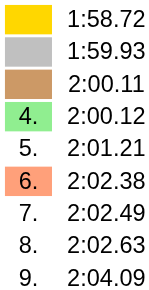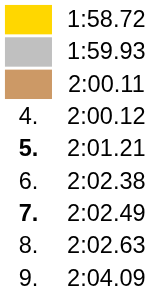(28, 116) lightgreen background -> (28, 116) no background
(28, 148) normal -> (28, 148) bold
(28, 181) lightsalmon background -> (28, 181) no background
(28, 213) normal -> (28, 213) bold
